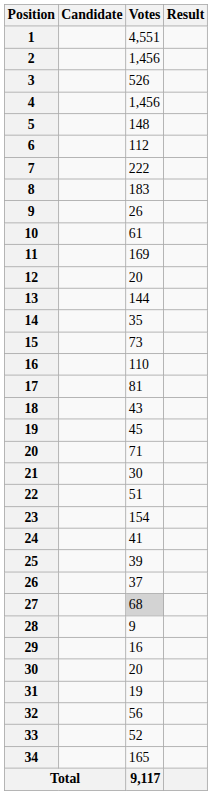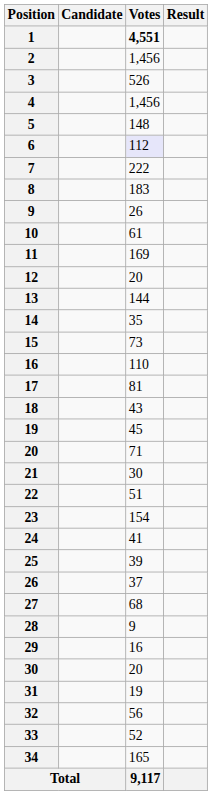(144, 37) normal -> (144, 37) bold
(139, 146) no background -> (139, 146) lavender background
(136, 604) lightgrey background -> (136, 604) no background
